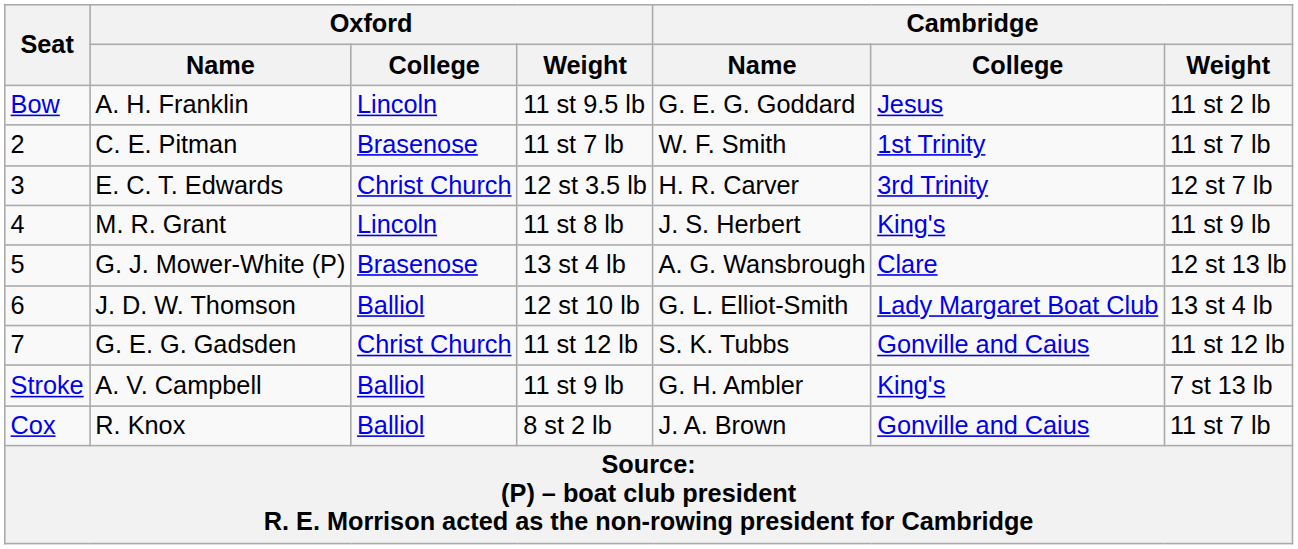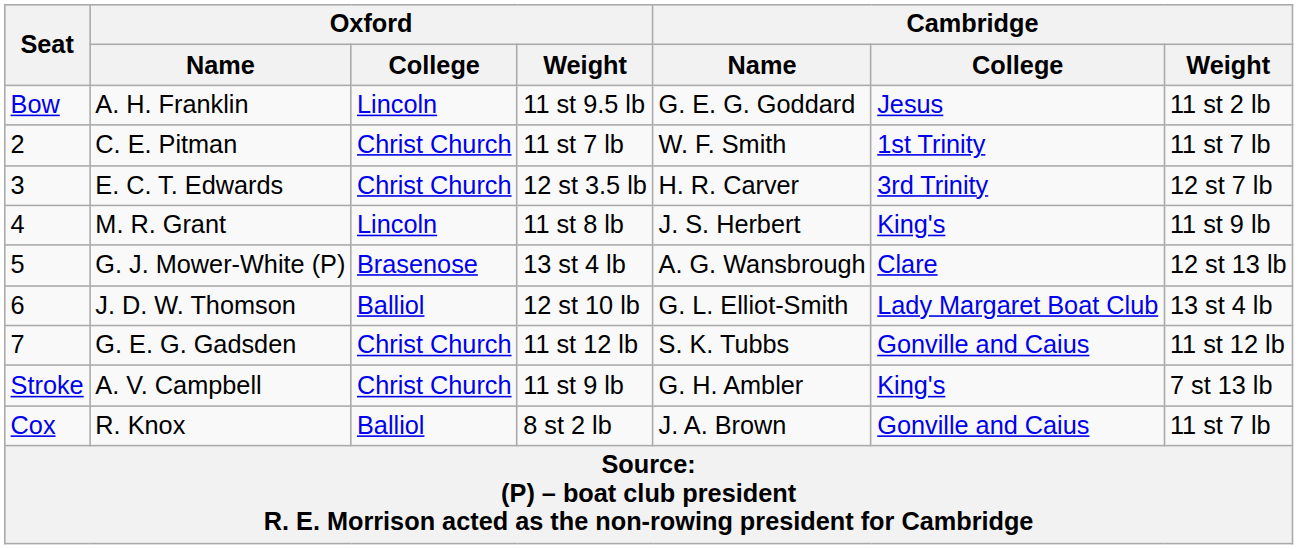(417, 144) Brasenose -> (434, 144) Christ Church
(391, 385) Balliol -> (434, 385) Christ Church
